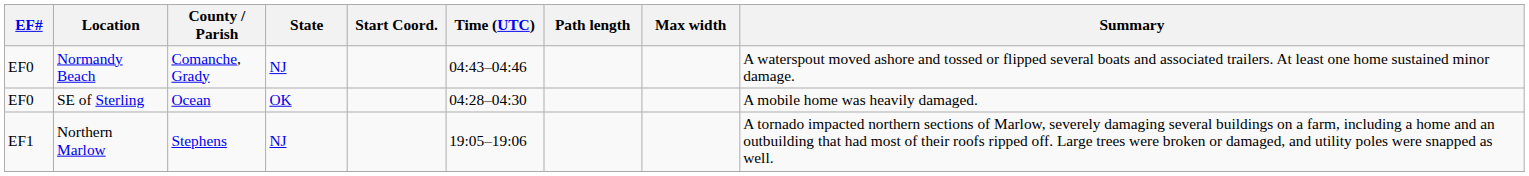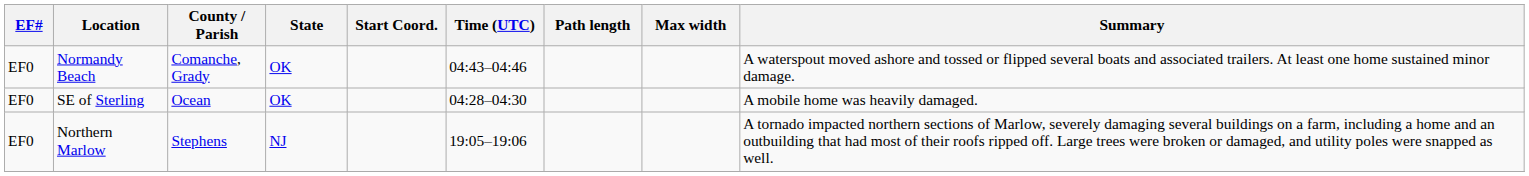(278, 66) NJ -> (281, 66) OK
(21, 141) EF1 -> (21, 141) EF0
